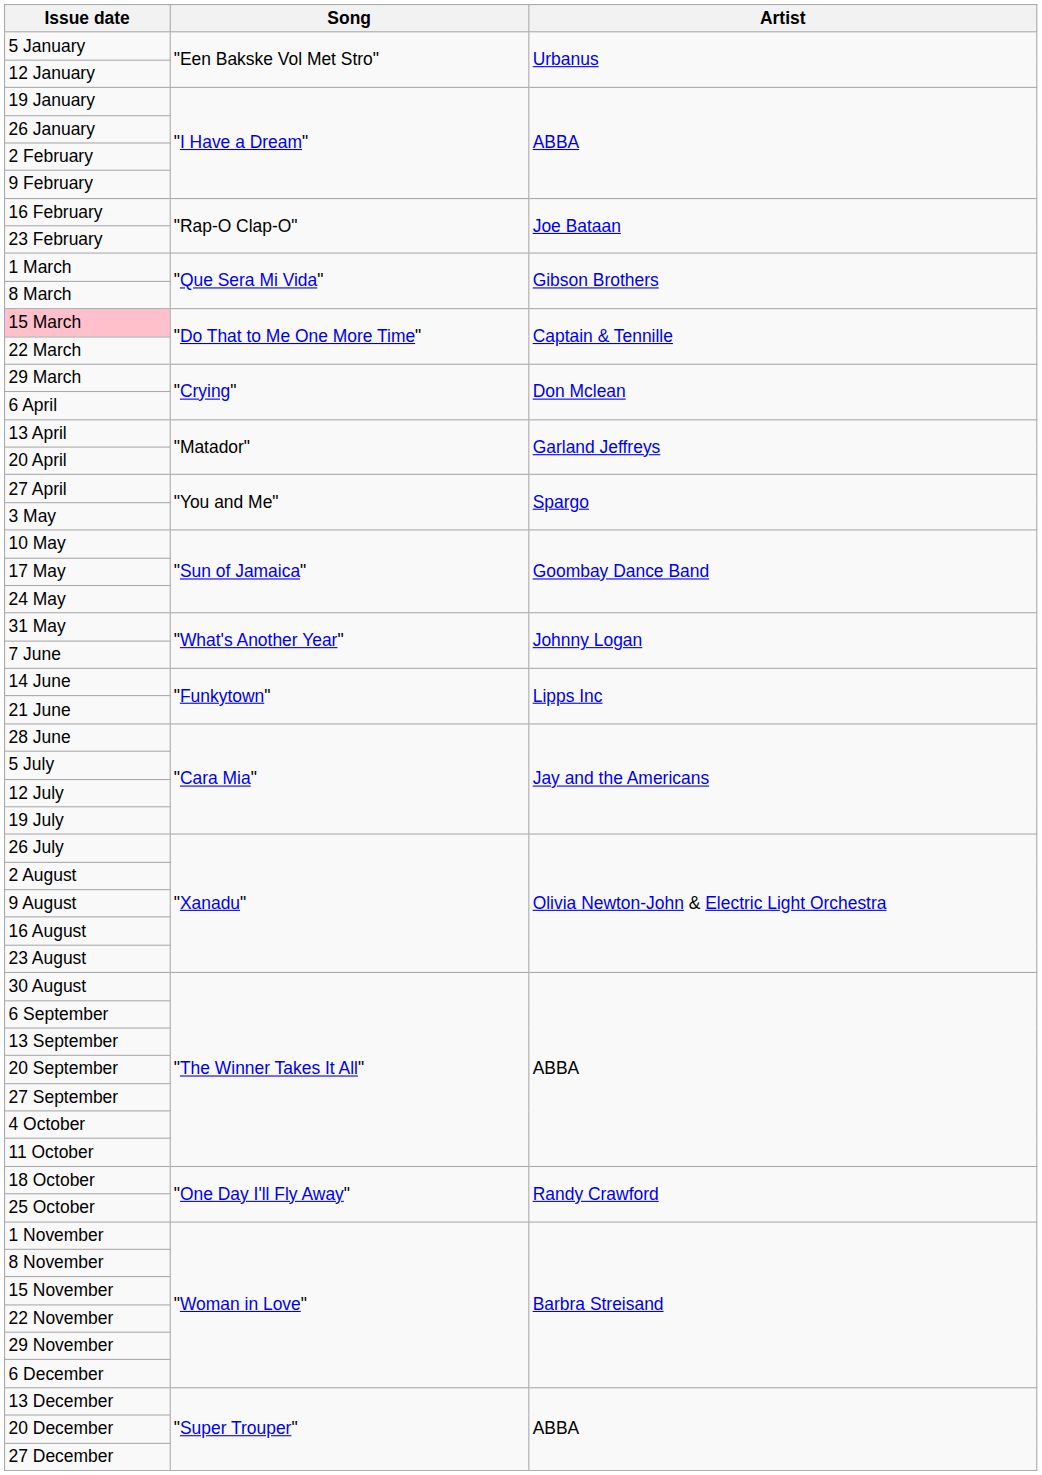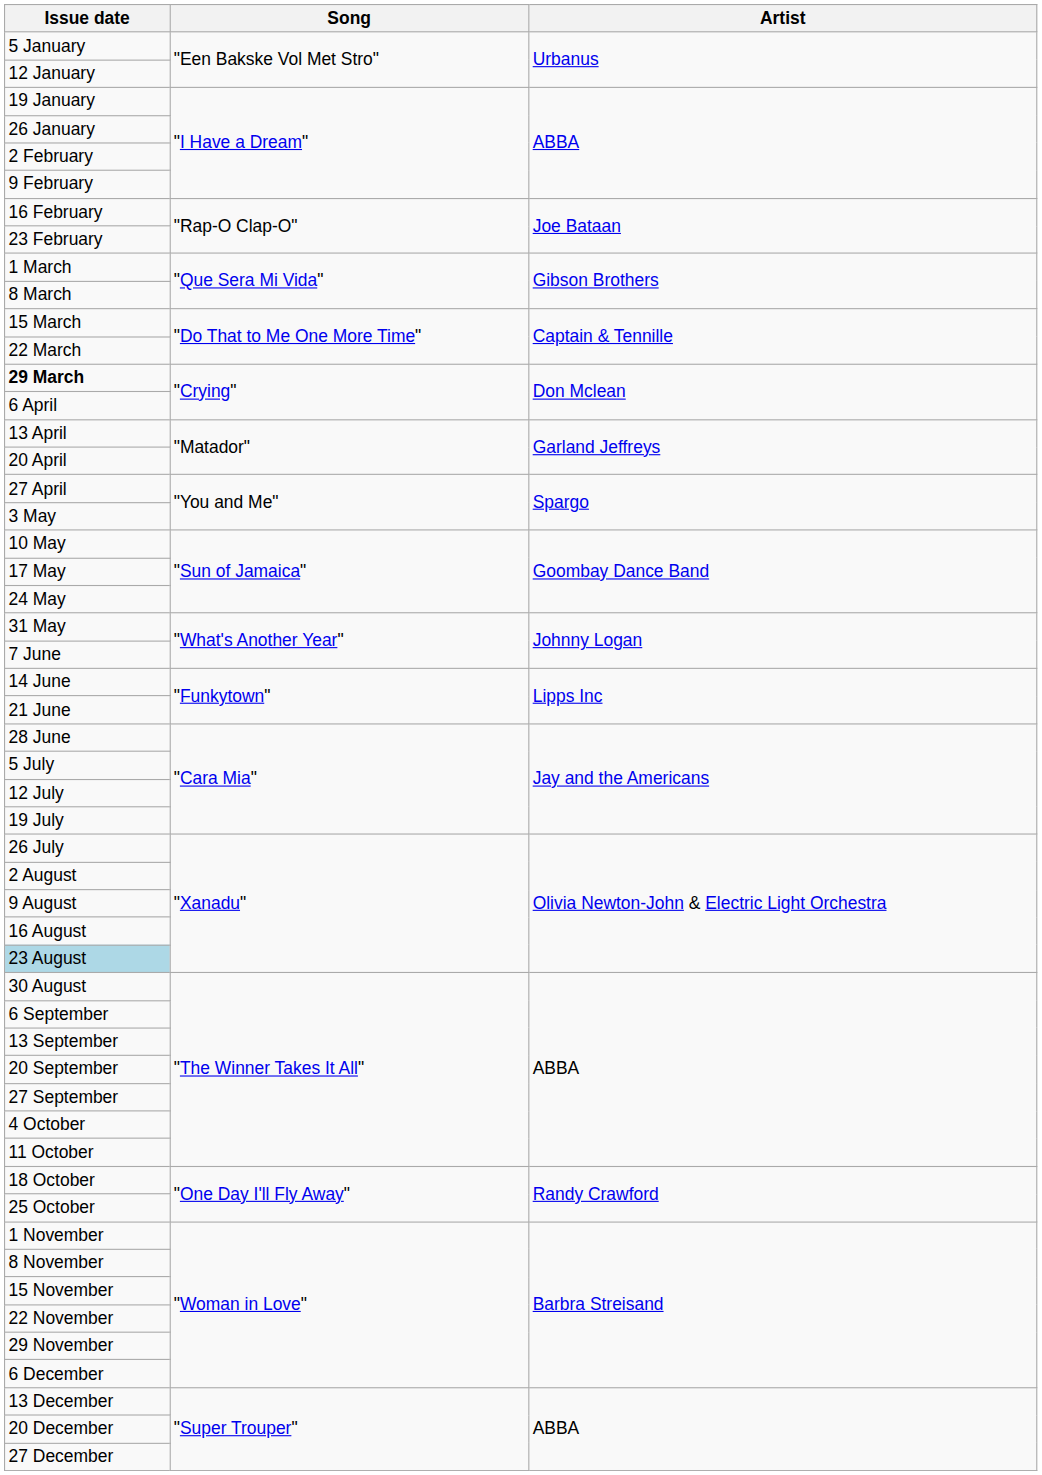(45, 322) pink background -> (45, 322) no background
(45, 377) normal -> (46, 377) bold
(47, 958) no background -> (47, 958) lightblue background
